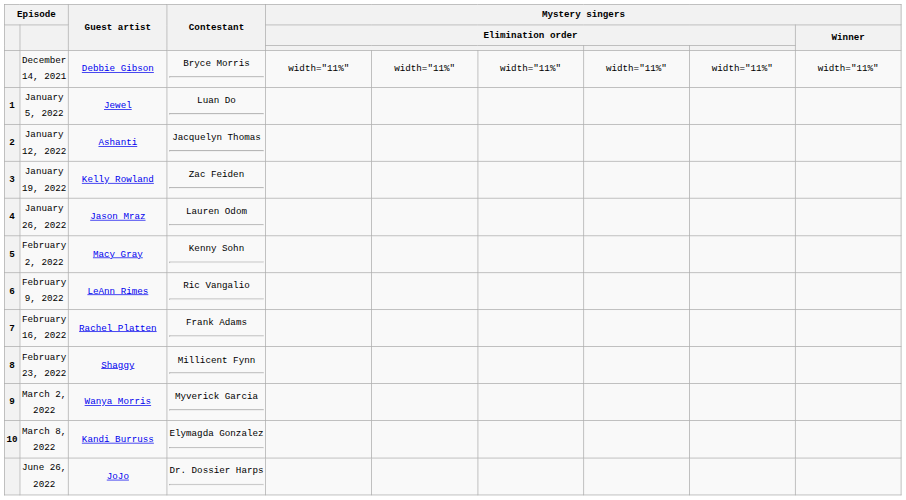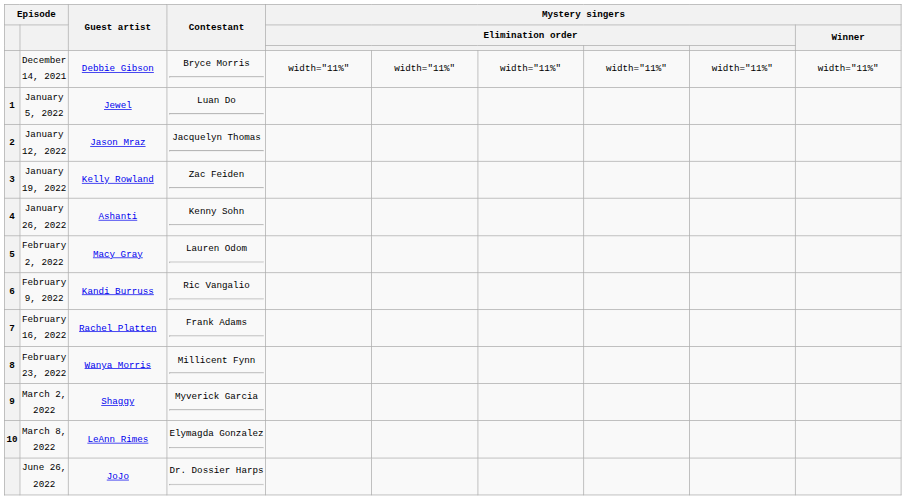(118, 143) Ashanti -> (118, 143) Jason Mraz
(118, 217) Jason Mraz -> (118, 217) Ashanti
(216, 216) Lauren Odom -> (216, 216) Kenny Sohn
(216, 253) Kenny Sohn -> (216, 253) Lauren Odom
(118, 291) LeAnn Rimes -> (118, 291) Kandi Burruss
(118, 365) Shaggy -> (118, 365) Wanya Morris
(118, 402) Wanya Morris -> (118, 402) Shaggy
(118, 439) Kandi Burruss -> (118, 439) LeAnn Rimes
